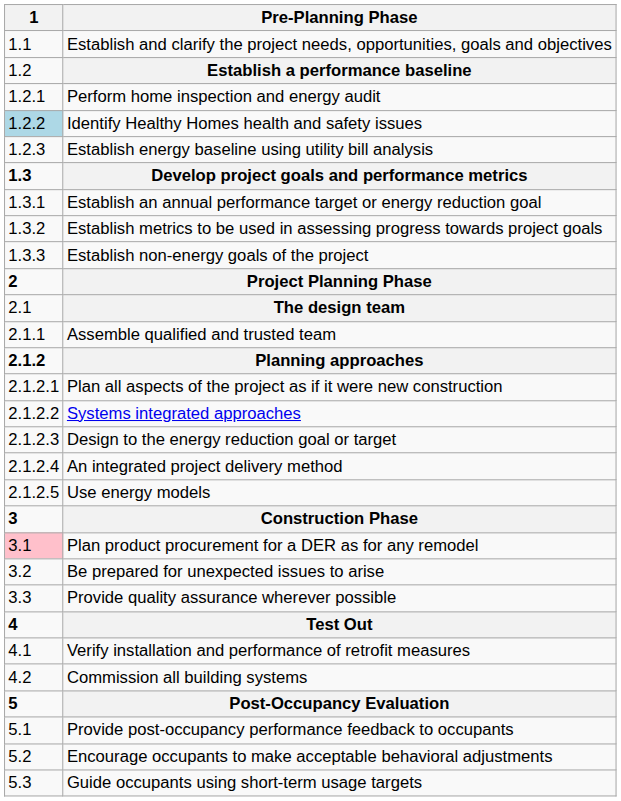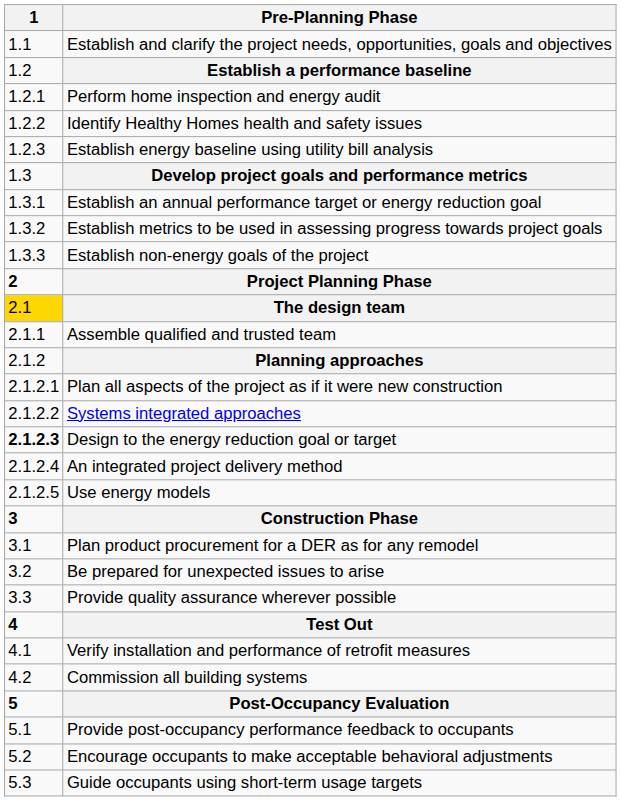(27, 123) lightblue background -> (27, 123) no background
(20, 176) bold -> (20, 176) normal
(20, 307) no background -> (20, 307) gold background
(27, 360) bold -> (27, 360) normal
(34, 439) normal -> (34, 439) bold
(20, 545) pink background -> (20, 545) no background
